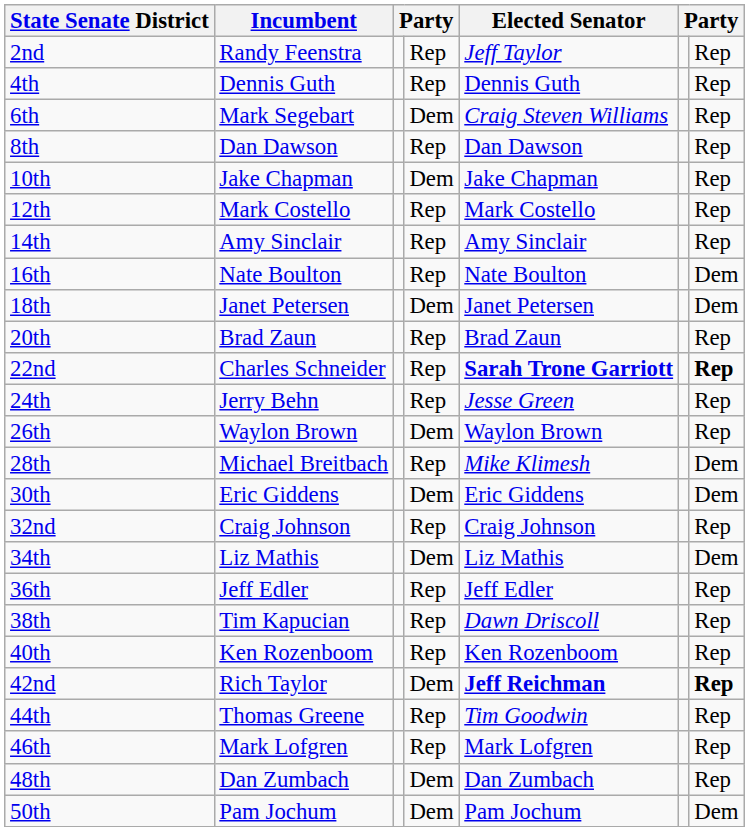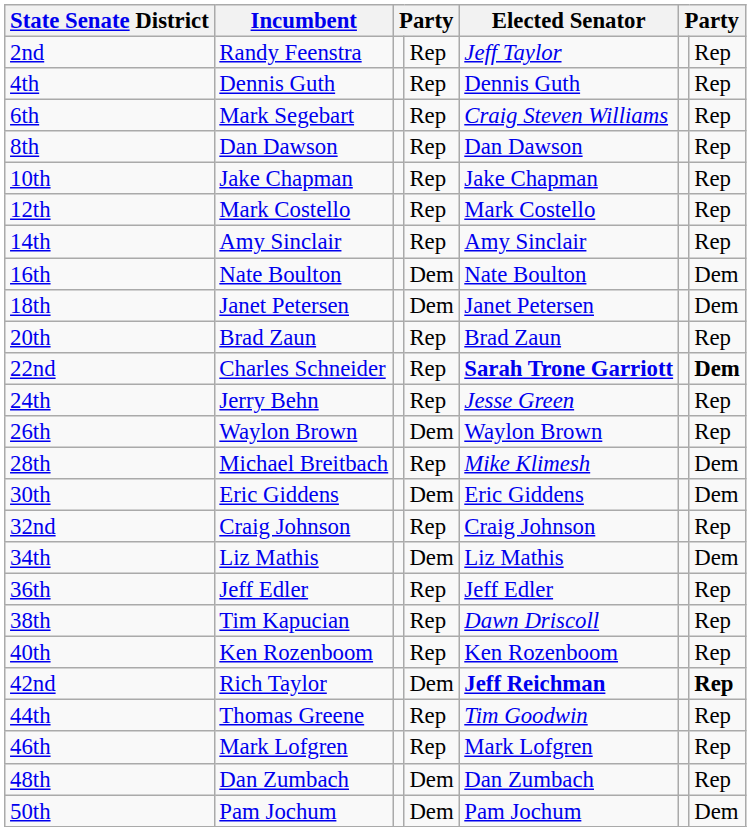(432, 115) Dem -> (428, 115) Rep
(432, 178) Dem -> (428, 178) Rep
(428, 273) Rep -> (432, 273) Dem
(714, 368) Rep -> (717, 368) Dem
